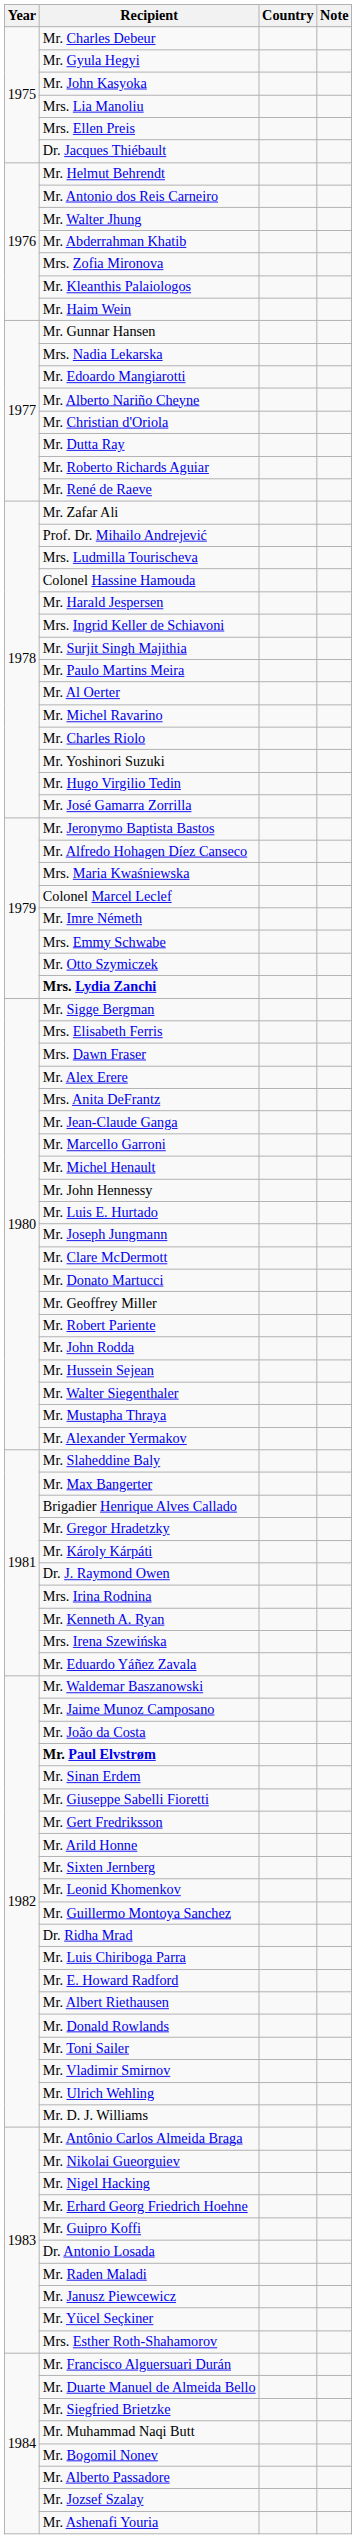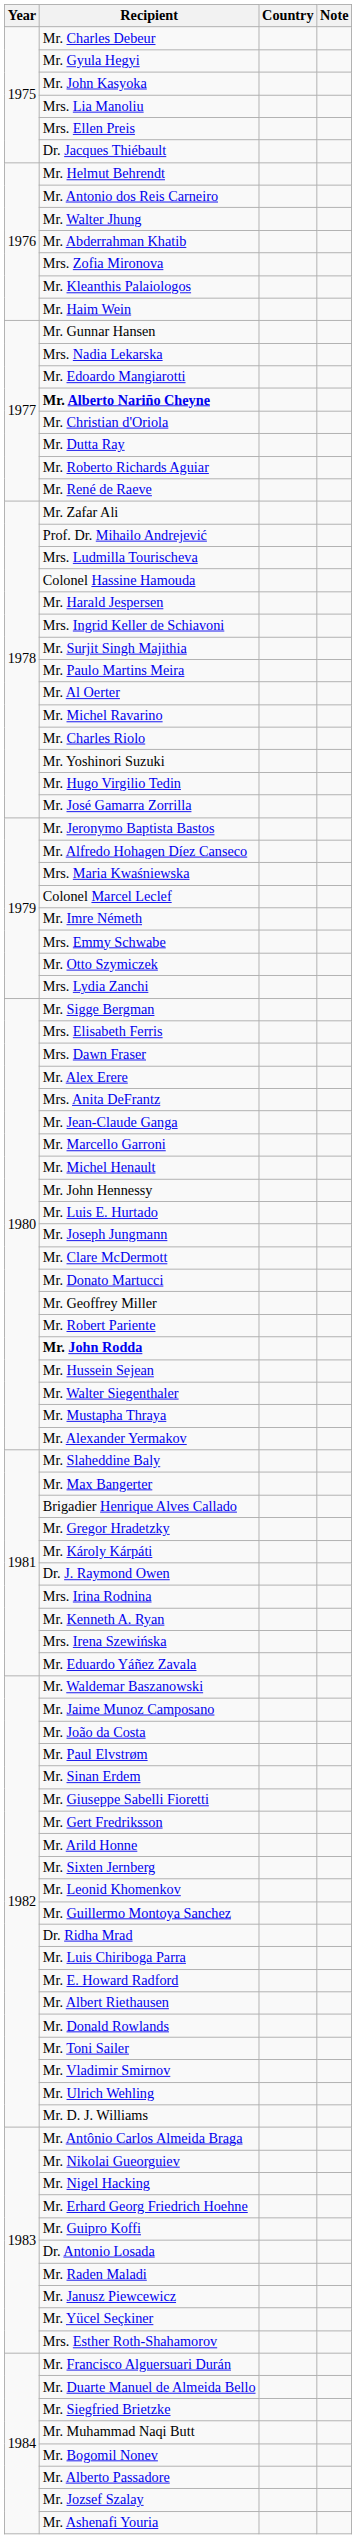(121, 399) normal -> (126, 399) bold
(100, 986) bold -> (96, 986) normal
(88, 1348) normal -> (93, 1348) bold
(99, 1754) bold -> (95, 1754) normal
